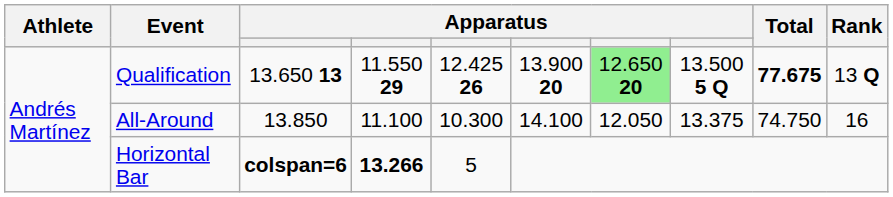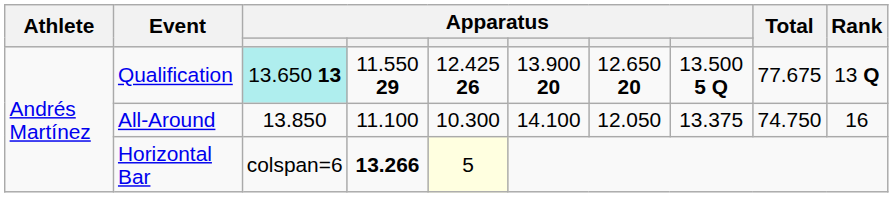(296, 76) no background -> (295, 76) paleturquoise background
(631, 76) lightgreen background -> (629, 76) no background
(789, 76) bold -> (790, 76) normal
(296, 165) bold -> (295, 165) normal
(471, 165) no background -> (468, 165) lightyellow background
